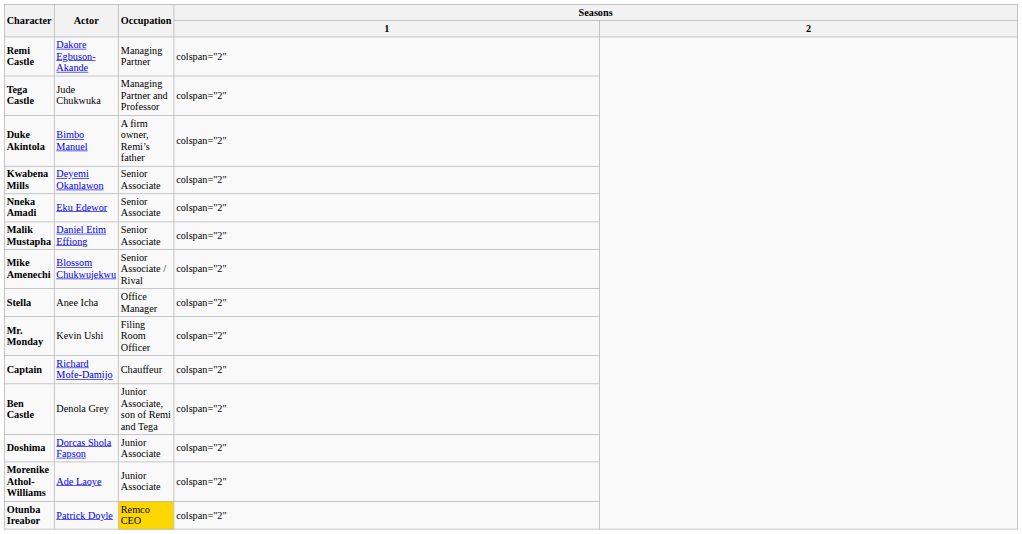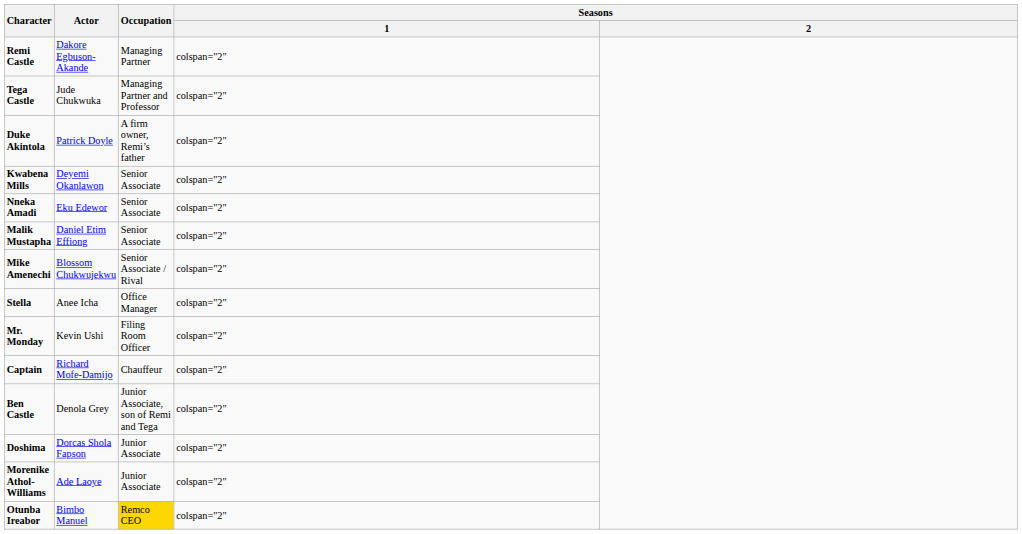(72, 140) Bimbo Manuel -> (85, 140) Patrick Doyle
(85, 515) Patrick Doyle -> (72, 515) Bimbo Manuel
